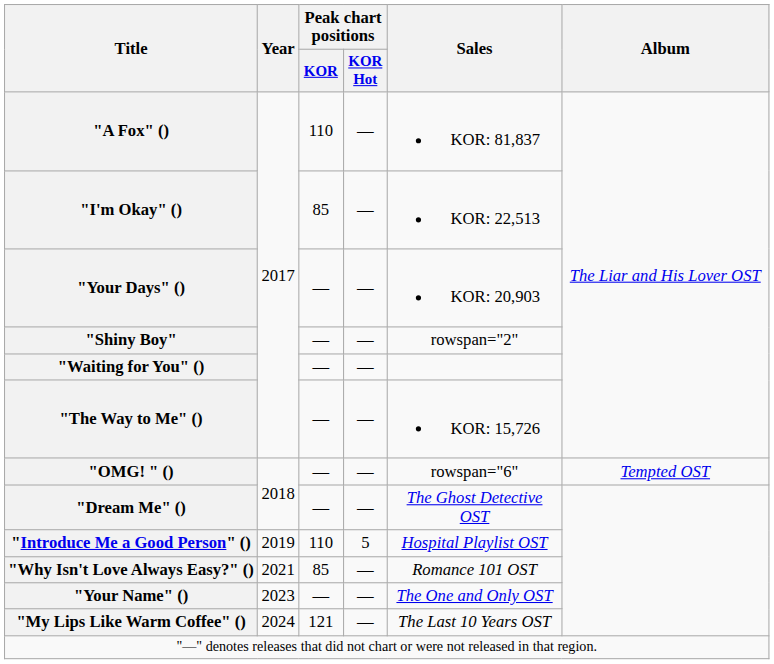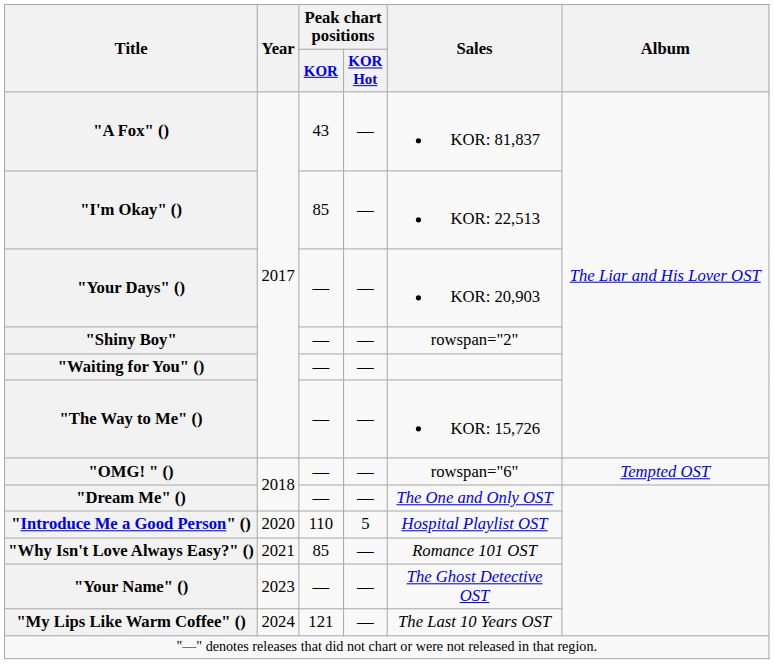(321, 131) 110 -> (321, 131) 43
(475, 507) The Ghost Detective OST -> (475, 497) The One and Only OST
(278, 543) 2019 -> (278, 524) 2020
(475, 595) The One and Only OST -> (475, 586) The Ghost Detective OST
